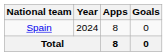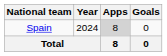(115, 28) no background -> (115, 28) lightgrey background
